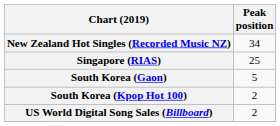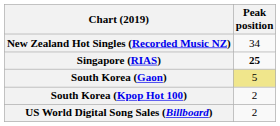(255, 60) normal -> (255, 60) bold
(255, 78) no background -> (255, 78) khaki background
